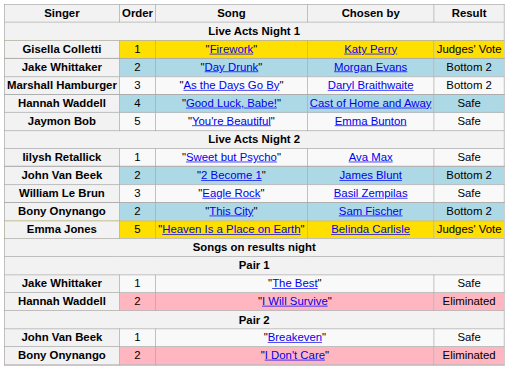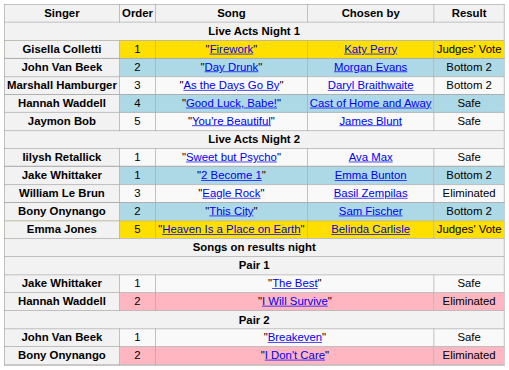(62, 67) Jake Whittaker -> (62, 67) John Van Beek
(371, 121) Emma Bunton -> (371, 121) James Blunt
(62, 175) John Van Beek -> (62, 175) Jake Whittaker
(138, 175) 2 -> (138, 175) 1
(371, 175) James Blunt -> (371, 175) Emma Bunton
(469, 193) Safe -> (469, 193) Eliminated
